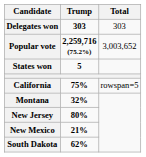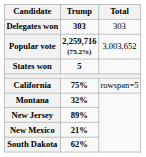(79, 115) 80% -> (79, 115) 89%
